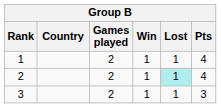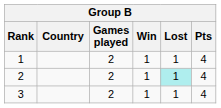(203, 94) 3 -> (203, 94) 4
